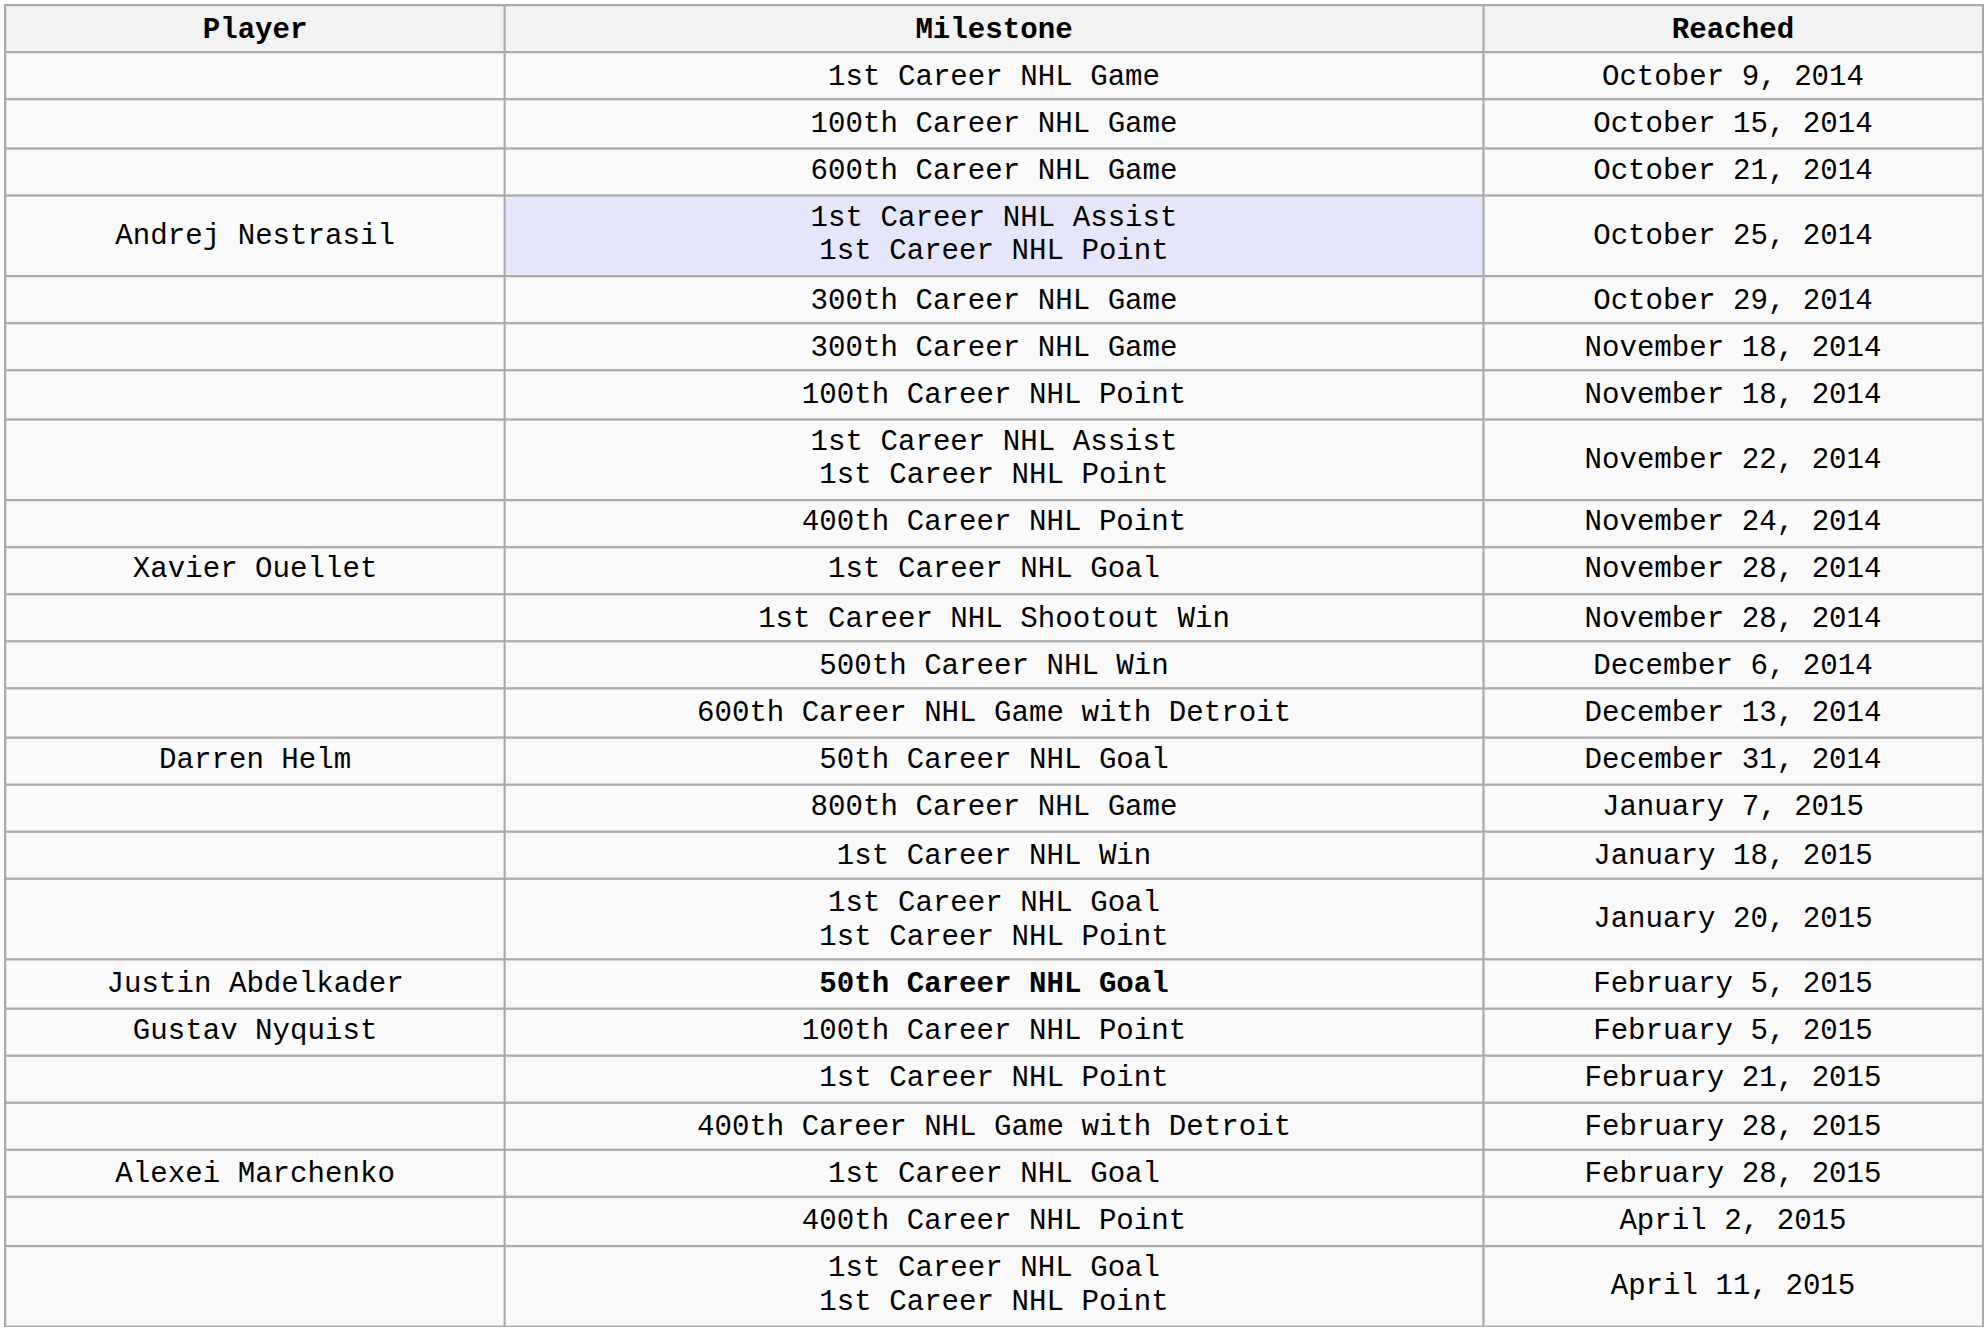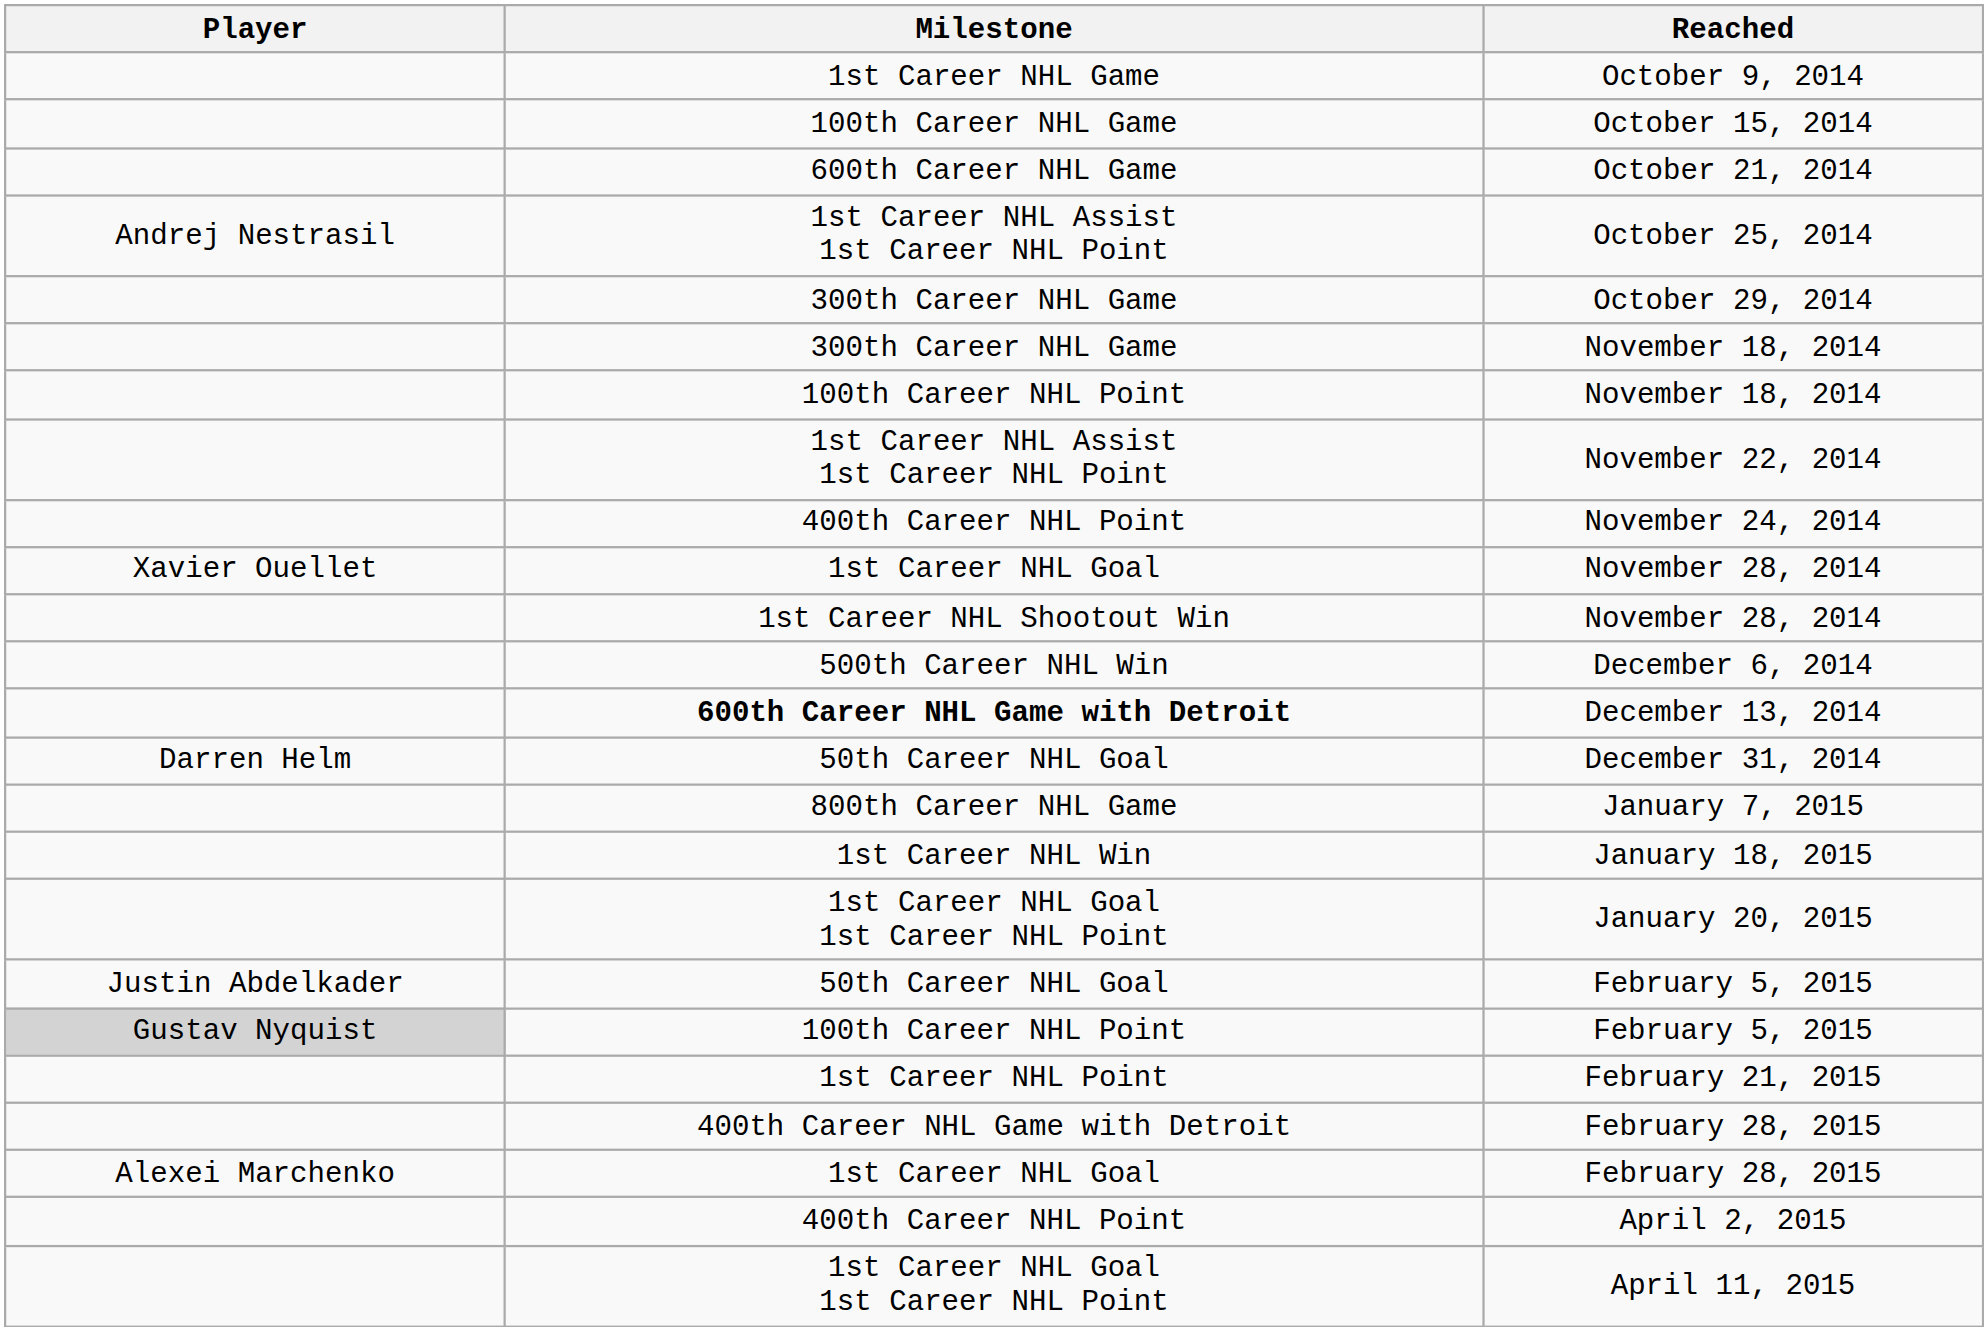(994, 235) lavender background -> (994, 235) no background
(994, 713) normal -> (994, 713) bold
(994, 984) bold -> (994, 984) normal
(255, 1031) no background -> (255, 1031) lightgrey background
